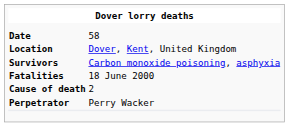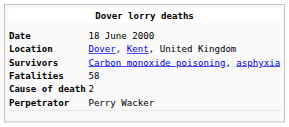(94, 36) 58 -> (121, 36) 18 June 2000
(121, 76) 18 June 2000 -> (94, 76) 58
